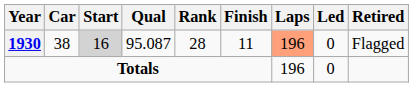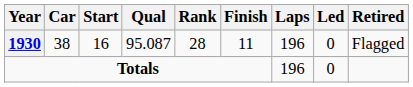(101, 43) lightgrey background -> (101, 43) no background
(292, 43) lightsalmon background -> (292, 43) no background
